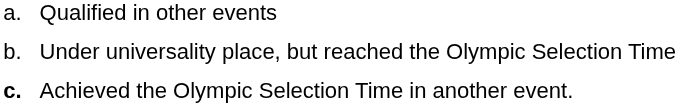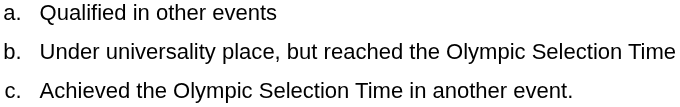(19, 89) bold -> (19, 89) normal
